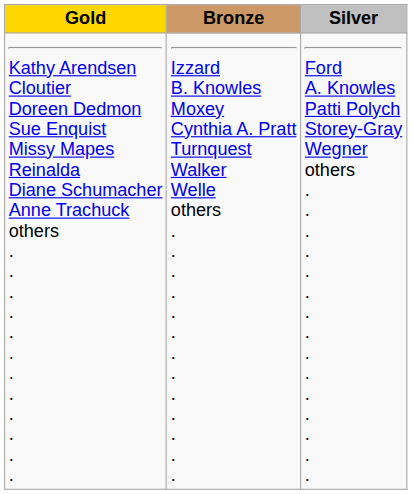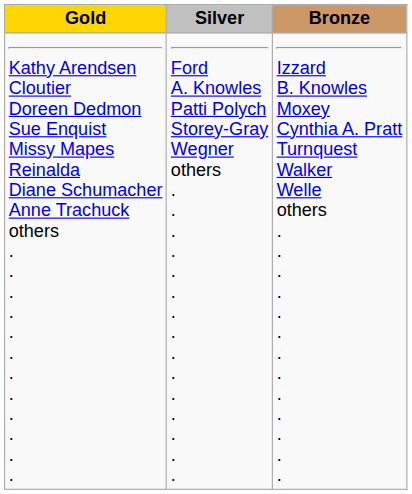columns swapped: (354, 18) <-> (234, 18)
